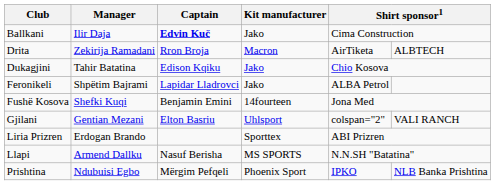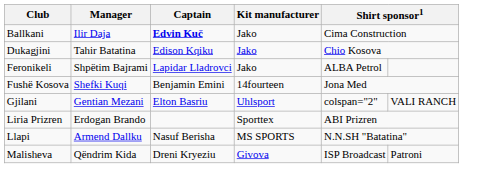- row: (18, 50)
+ row: (30, 154)
- row: (26, 171)
